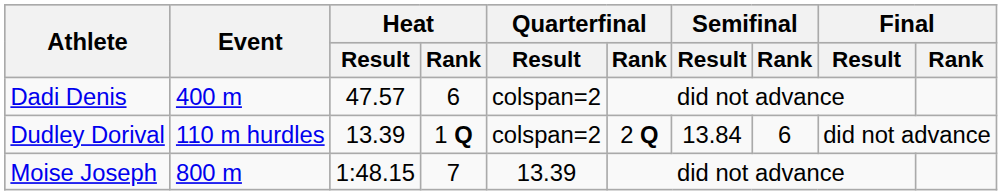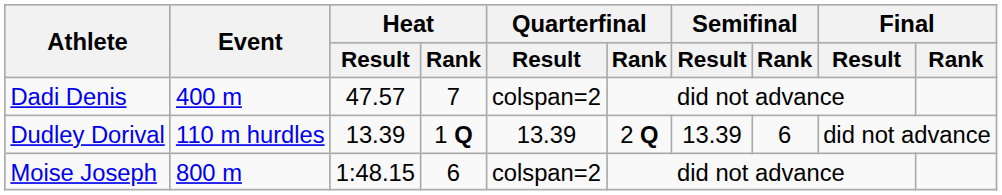(453, 97) 6 -> (453, 97) 7
(546, 134) colspan=2 -> (546, 134) 13.39
(712, 134) 13.84 -> (712, 134) 13.39
(453, 172) 7 -> (453, 172) 6
(546, 172) 13.39 -> (546, 172) colspan=2
